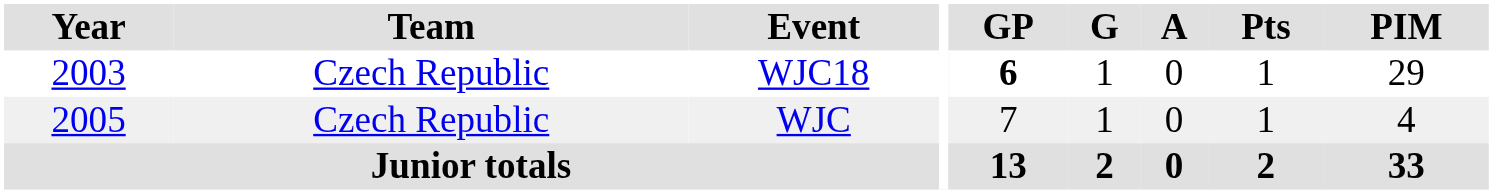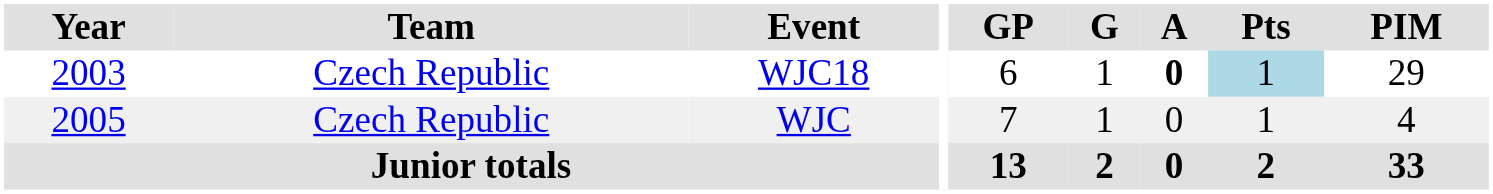(1008, 72) bold -> (1008, 72) normal
(1174, 72) normal -> (1174, 72) bold
(1266, 72) no background -> (1266, 72) lightblue background
